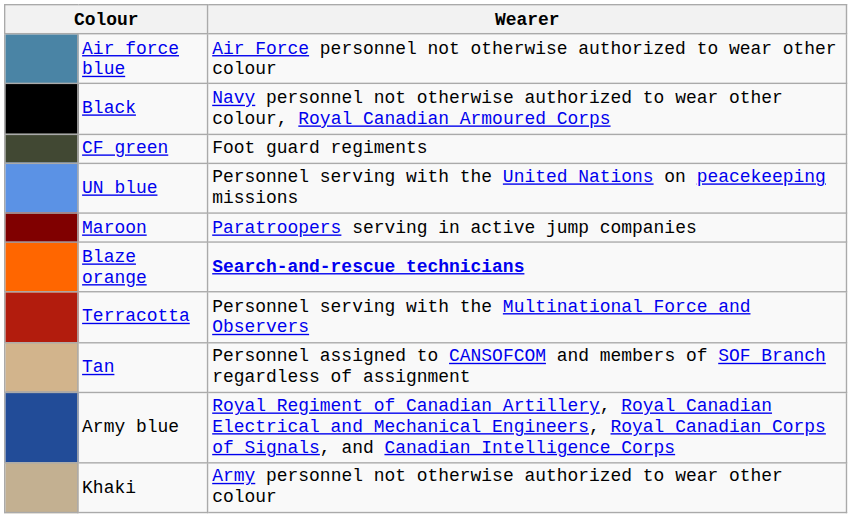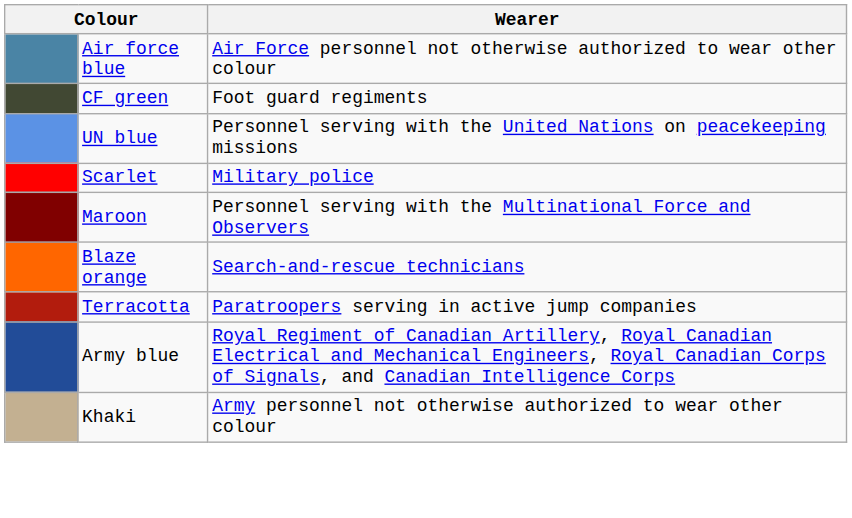- row: (109, 109)
+ row: (120, 178)
(454, 228) Paratroopers serving in active jump companies -> (481, 217) Personnel serving with the Multinational Force and Observers
(368, 267) bold -> (368, 267) normal
(481, 317) Personnel serving with the Multinational Force and Observers -> (454, 307) Paratroopers serving in active jump companies
- row: (98, 367)
